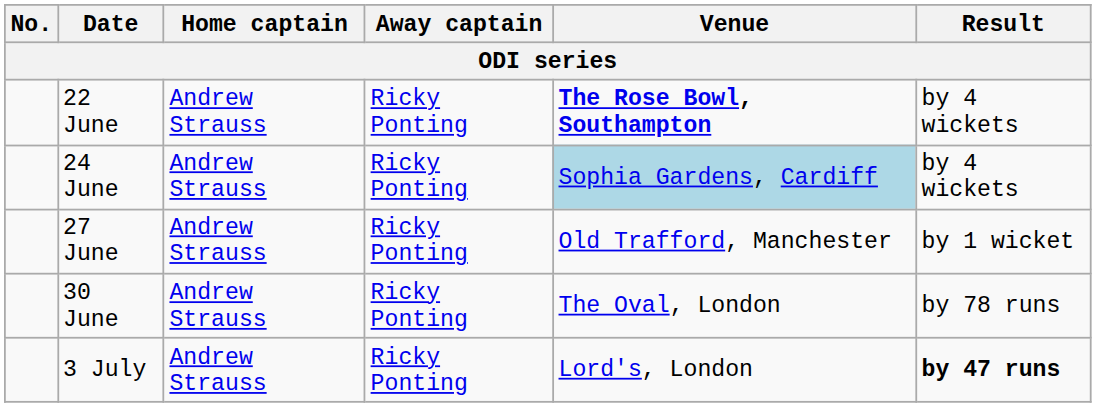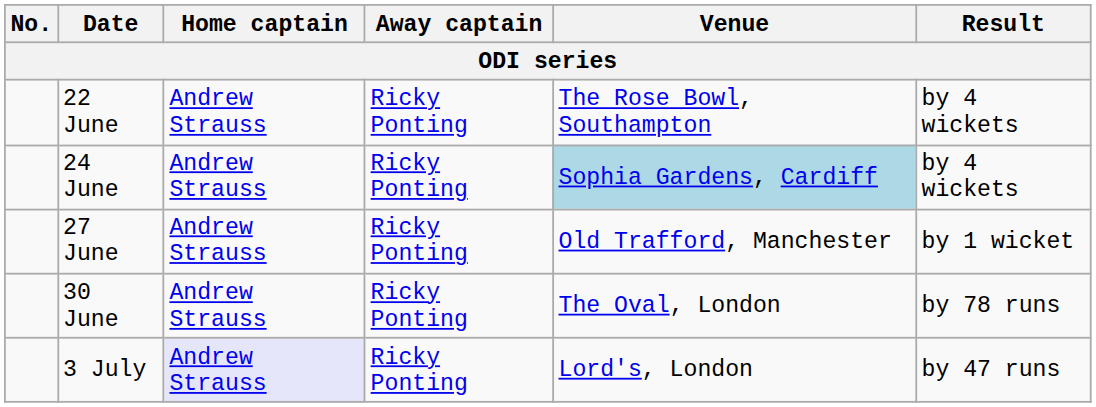(656, 113) bold -> (656, 113) normal
(218, 370) no background -> (218, 370) lavender background
(991, 370) bold -> (991, 370) normal
